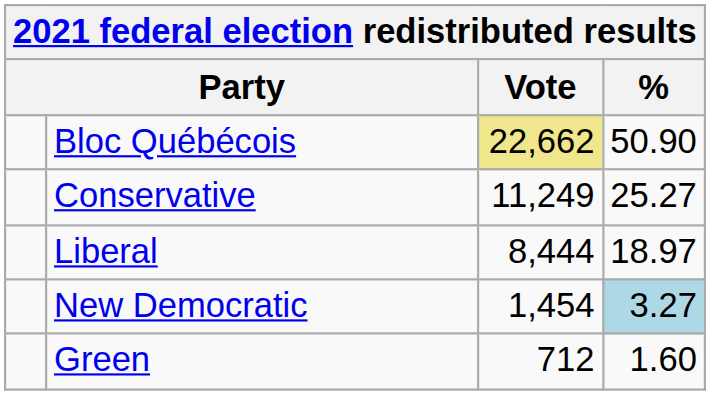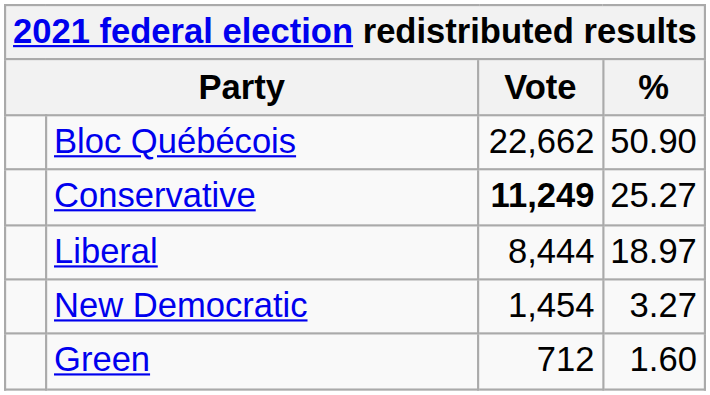(542, 141) khaki background -> (542, 141) no background
(543, 196) normal -> (543, 196) bold
(663, 305) lightblue background -> (663, 305) no background
